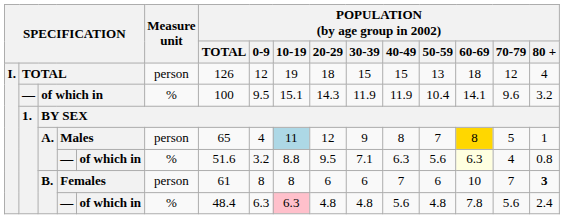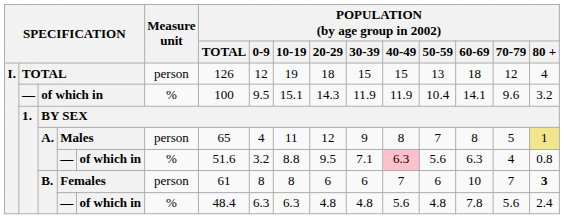(291, 137) lightblue background -> (291, 137) no background
(474, 137) gold background -> (474, 137) no background
(544, 137) no background -> (544, 137) khaki background
(401, 159) no background -> (401, 159) pink background
(474, 159) lightyellow background -> (474, 159) no background
(291, 202) pink background -> (291, 202) no background
